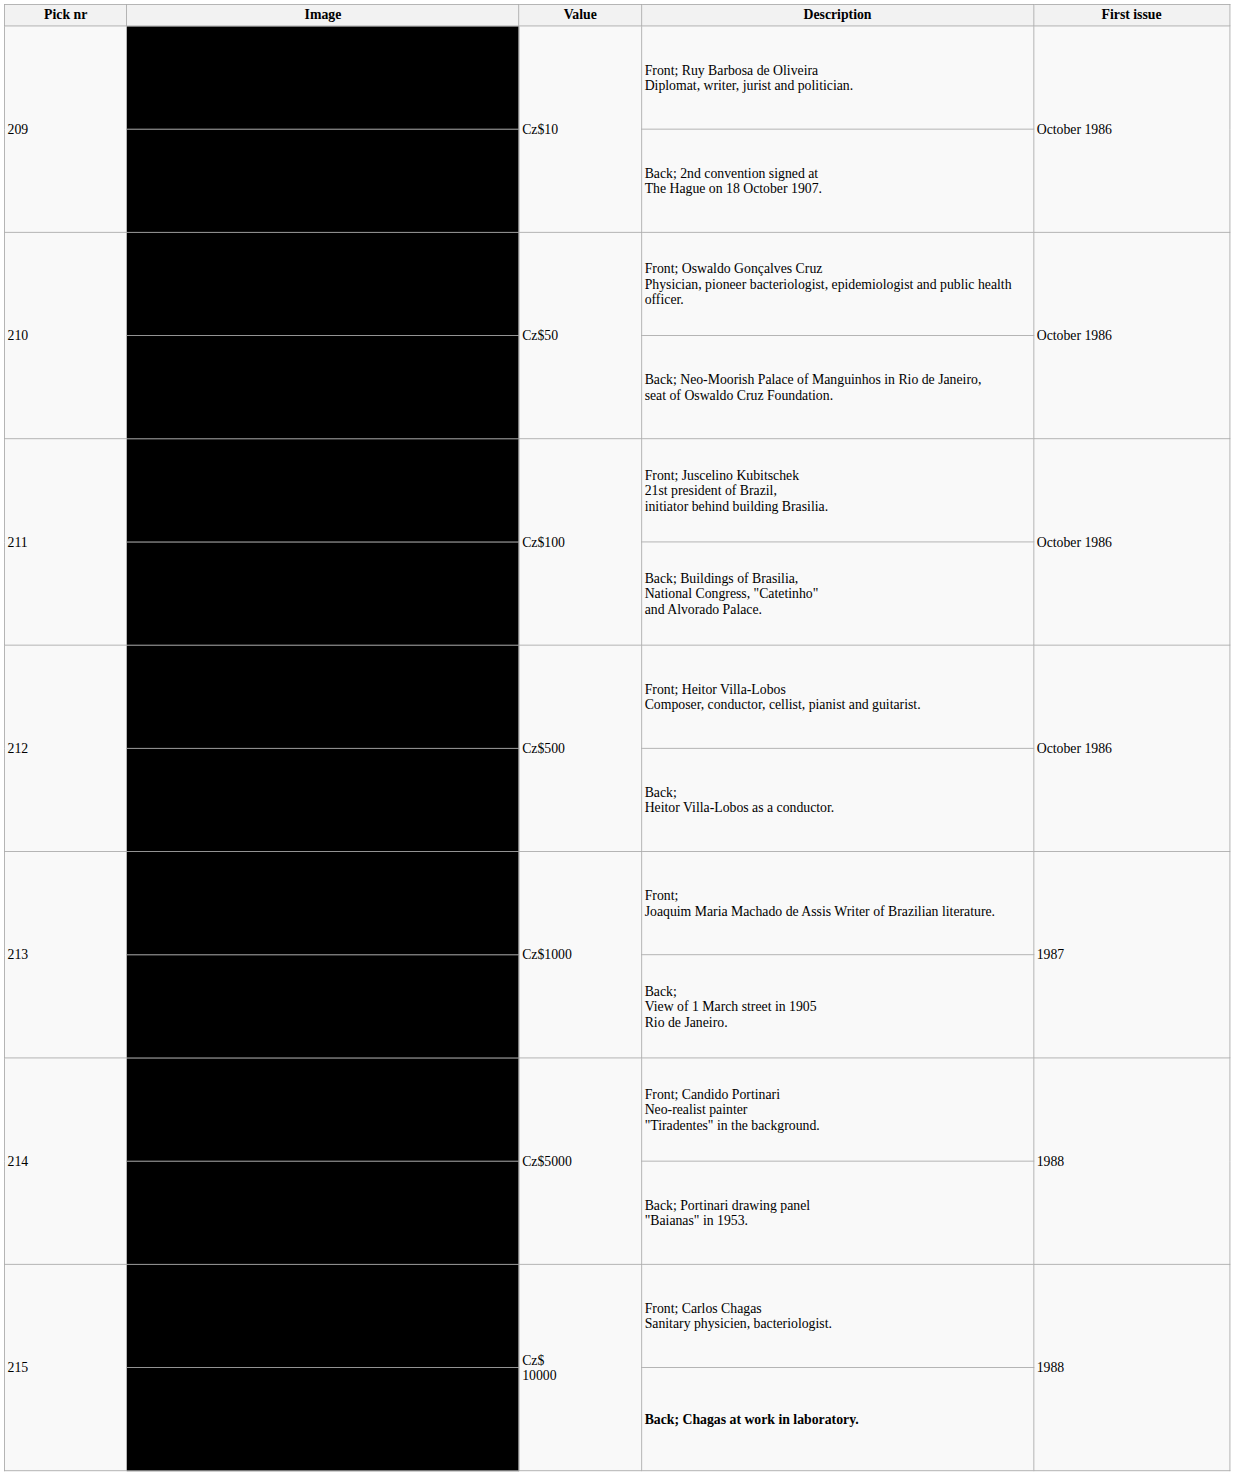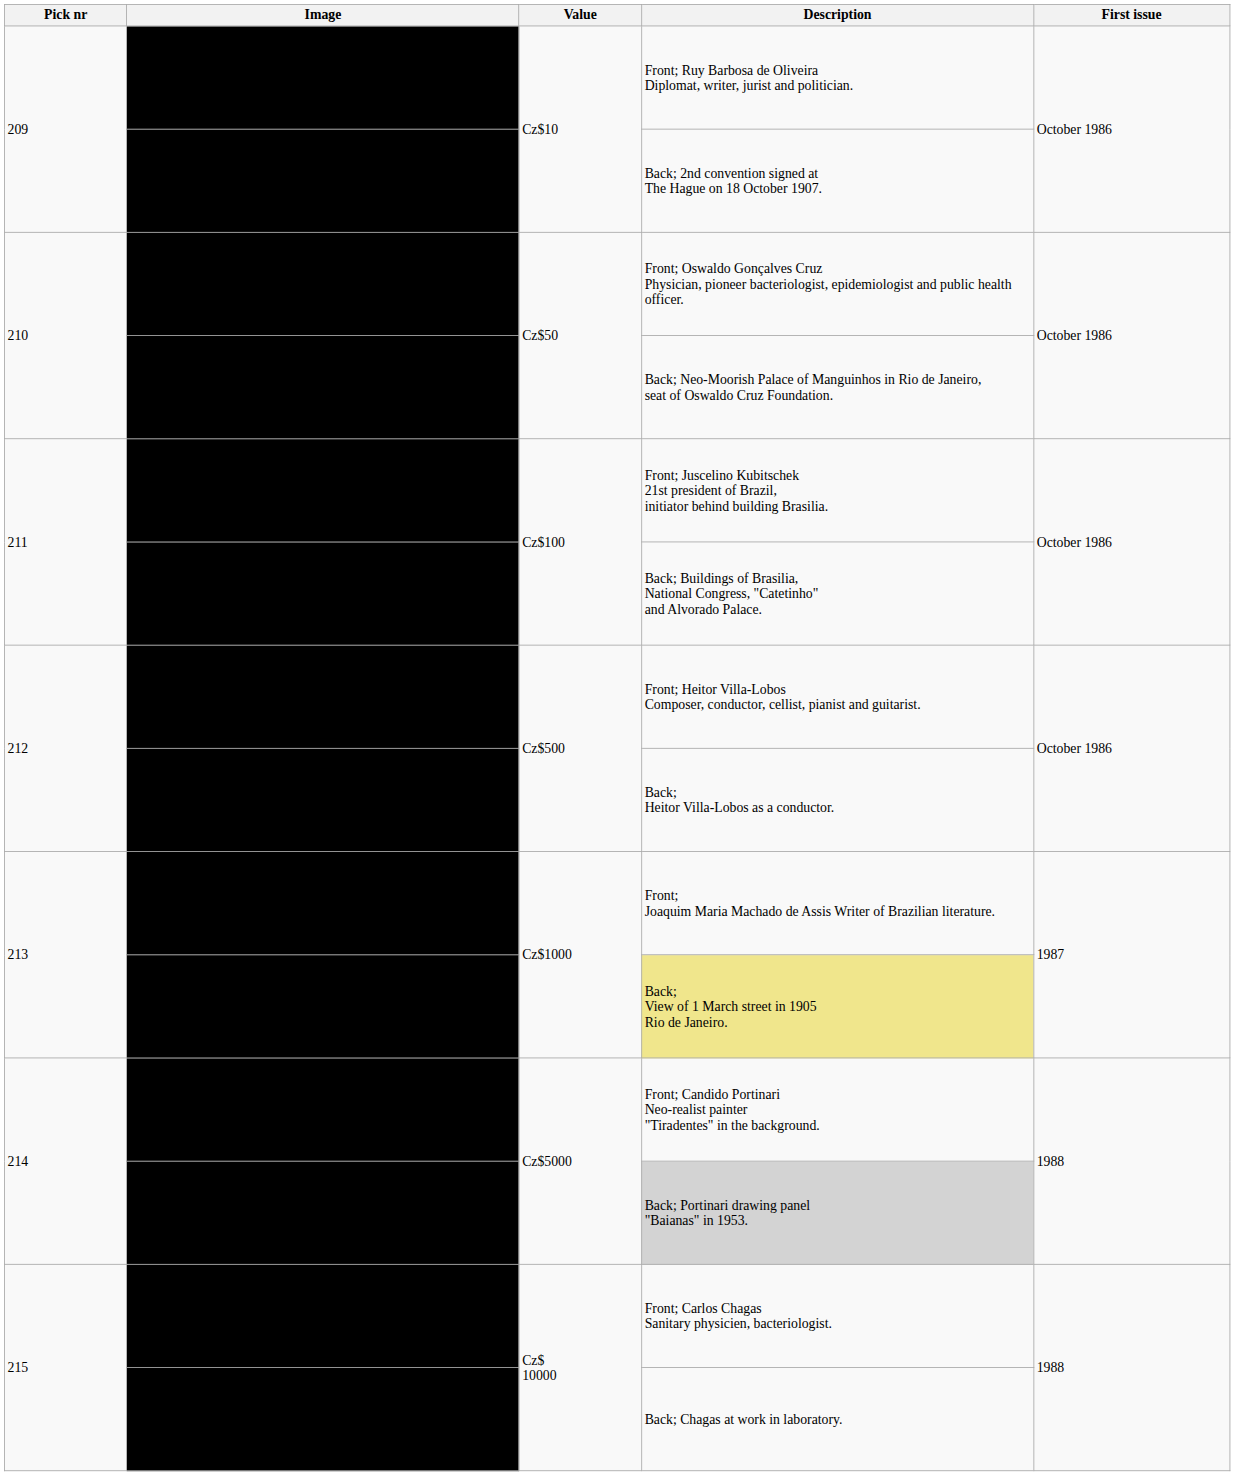(731, 1006) no background -> (731, 1006) khaki background
(727, 1213) no background -> (727, 1213) lightgrey background
(752, 1419) bold -> (744, 1419) normal
